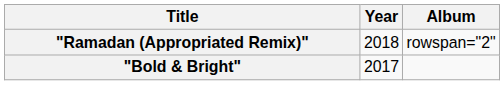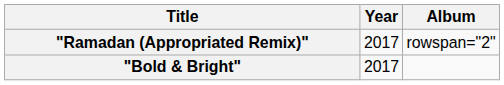(382, 42) 2018 -> (382, 42) 2017
